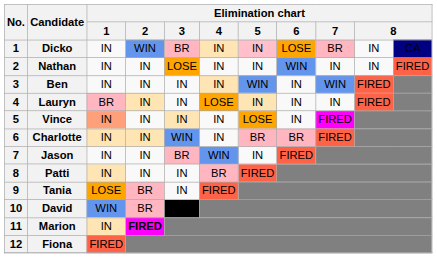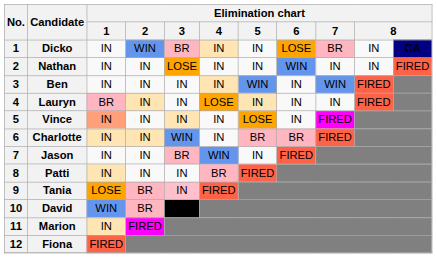(258, 48) pink background -> (258, 48) no background
(413, 48) normal -> (413, 48) bold
(182, 191) no background -> (182, 191) pink background
(145, 226) bold -> (145, 226) normal
